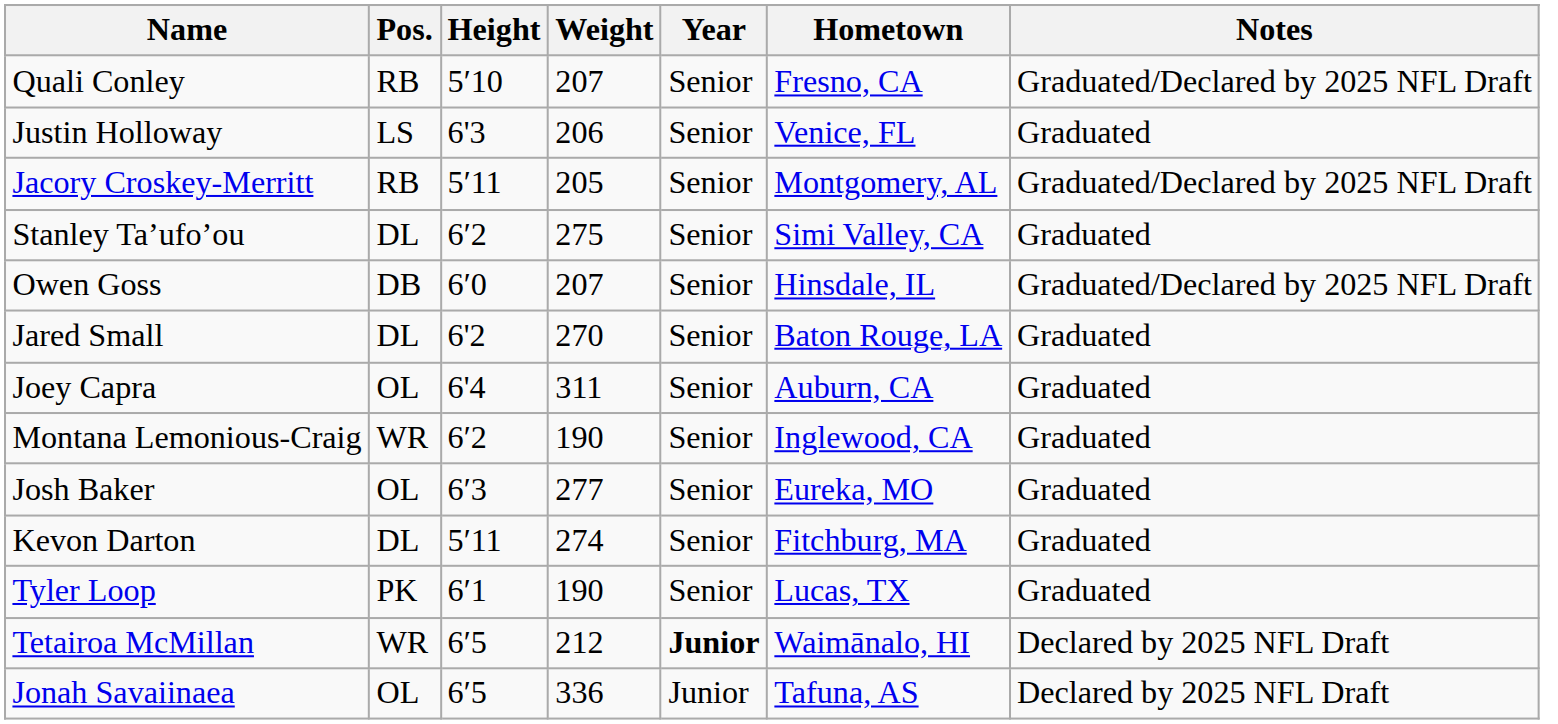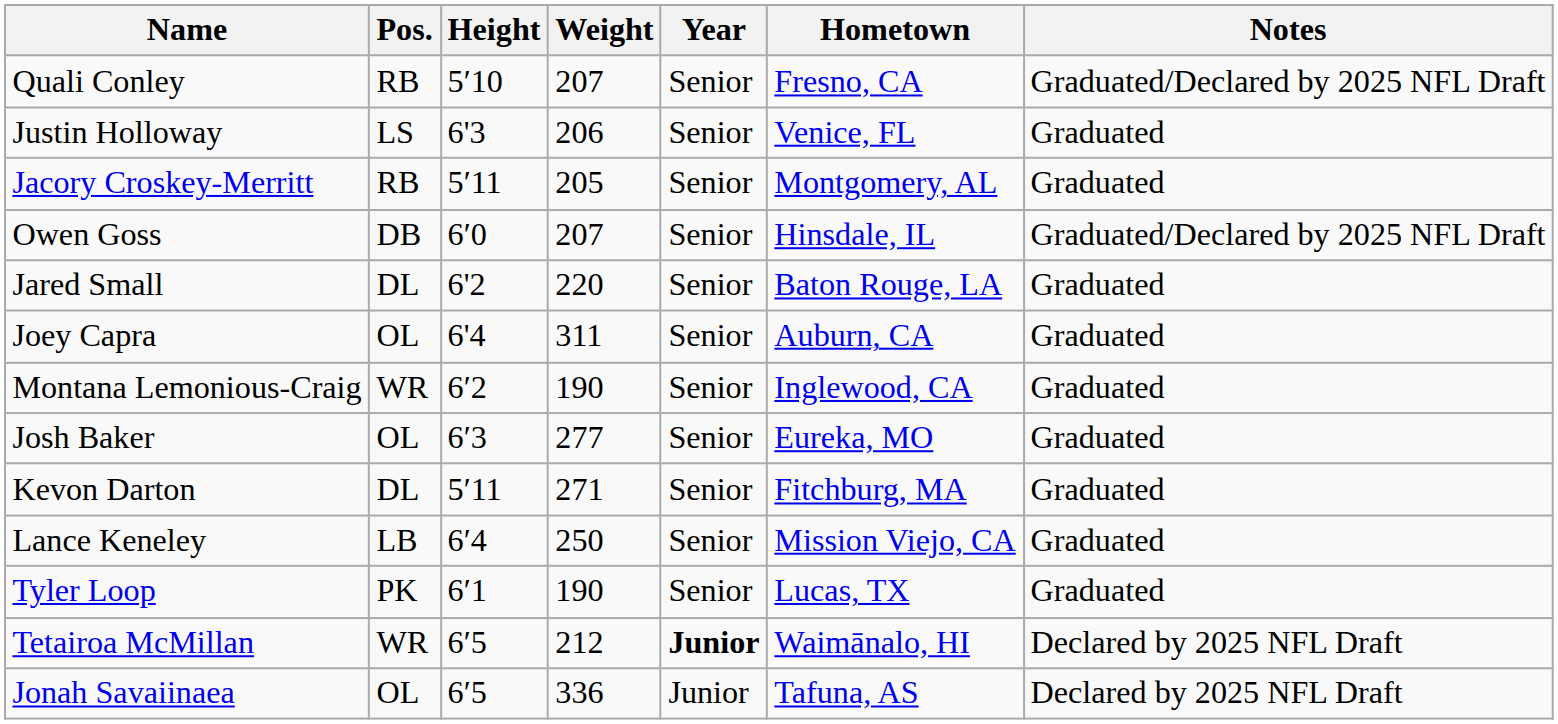(1274, 183) Graduated/Declared by 2025 NFL Draft -> (1098, 183) Graduated
- row: (128, 234)
(579, 336) 270 -> (579, 285) 220
(579, 540) 274 -> (579, 489) 271
+ row: (109, 540)
